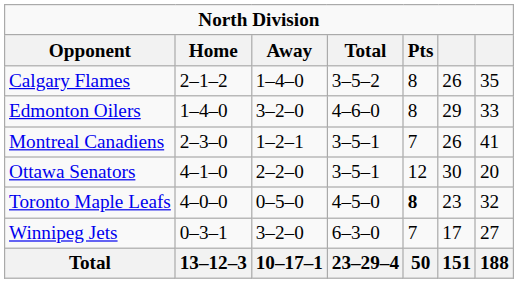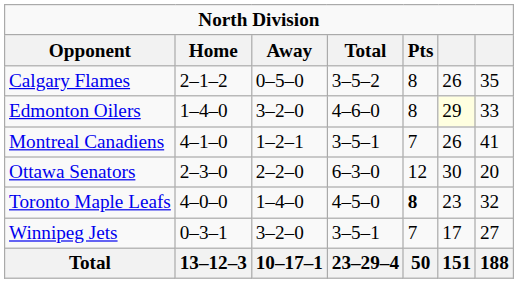(280, 80) 1–4–0 -> (280, 80) 0–5–0
(452, 111) no background -> (452, 111) lightyellow background
(204, 141) 2–3–0 -> (204, 141) 4–1–0
(204, 171) 4–1–0 -> (204, 171) 2–3–0
(356, 171) 3–5–1 -> (356, 171) 6–3–0
(280, 202) 0–5–0 -> (280, 202) 1–4–0
(356, 232) 6–3–0 -> (356, 232) 3–5–1
